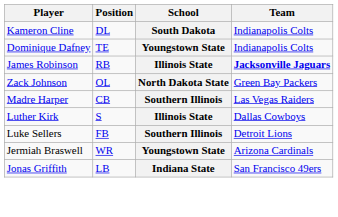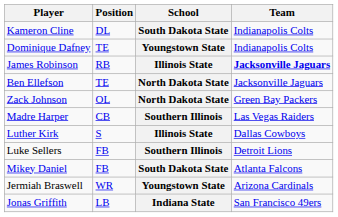(183, 30) South Dakota -> (183, 30) South Dakota State
+ row: (35, 82)
+ row: (37, 168)
